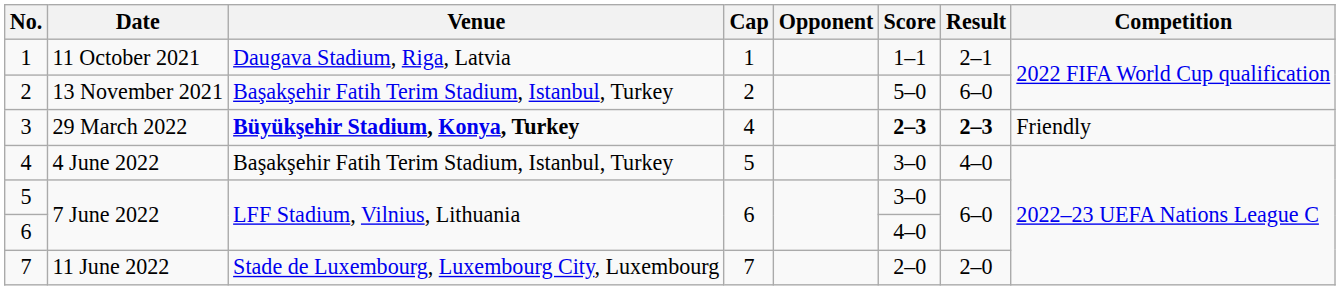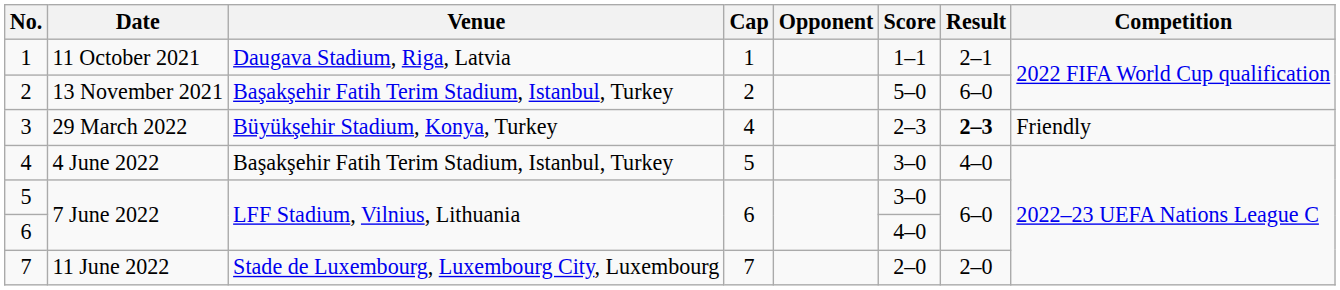(406, 127) bold -> (395, 127) normal
(910, 127) bold -> (910, 127) normal
